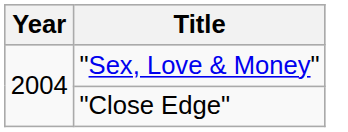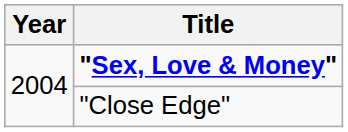(200, 65) normal -> (208, 65) bold
